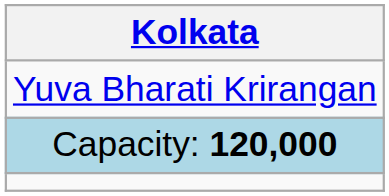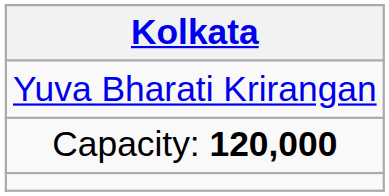(195, 144) lightblue background -> (195, 144) no background
